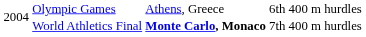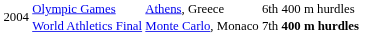(206, 26) bold -> (202, 26) normal
(325, 26) normal -> (320, 26) bold
